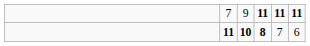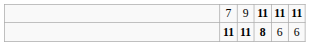(246, 32) 10 -> (246, 32) 11
(280, 32) 7 -> (280, 32) 6
